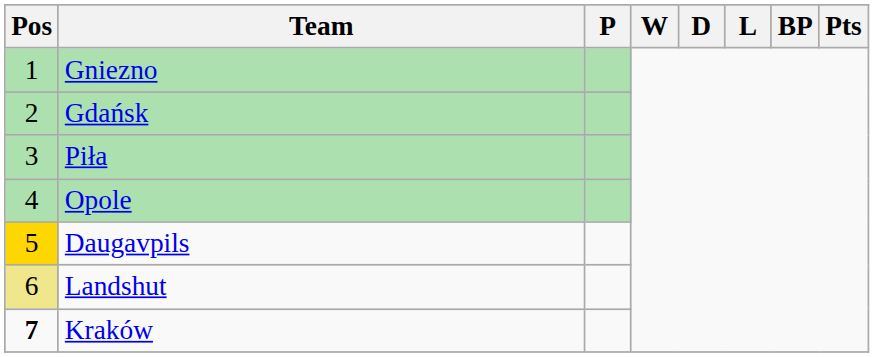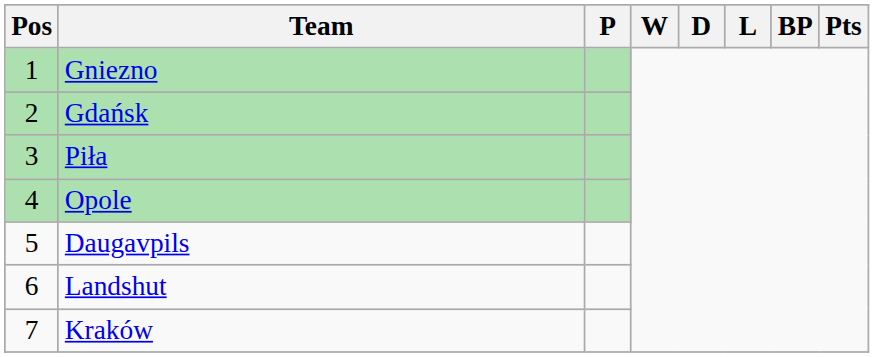(32, 243) gold background -> (32, 243) no background
(32, 286) khaki background -> (32, 286) no background
(32, 329) bold -> (32, 329) normal
